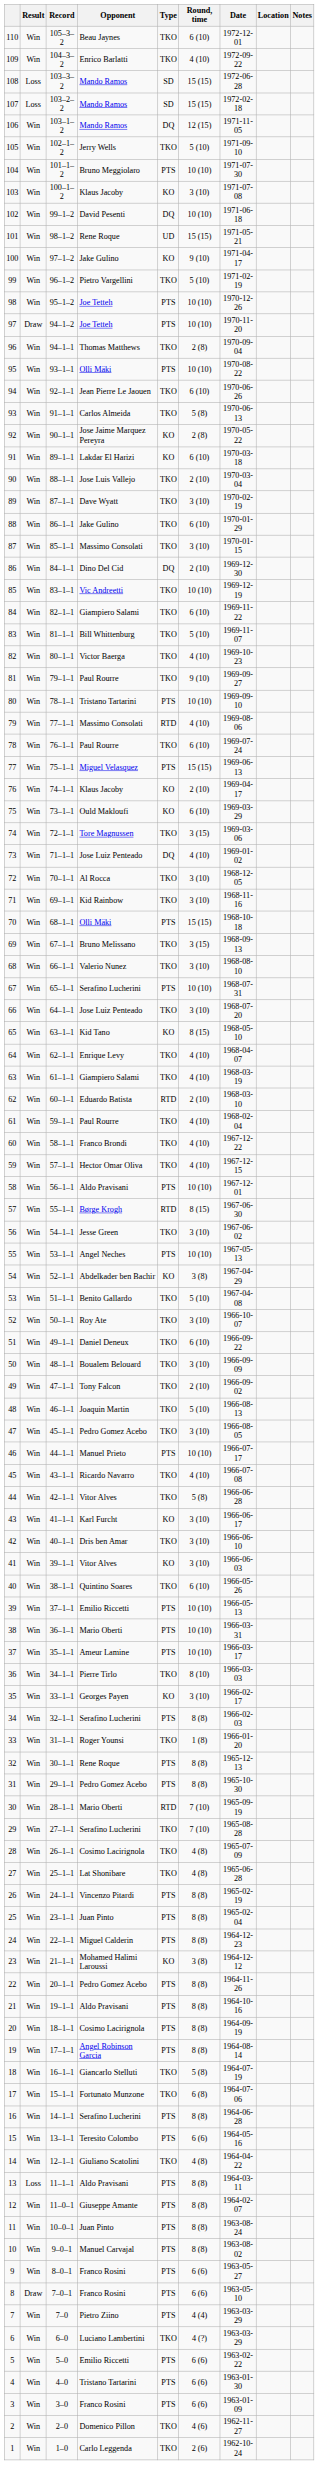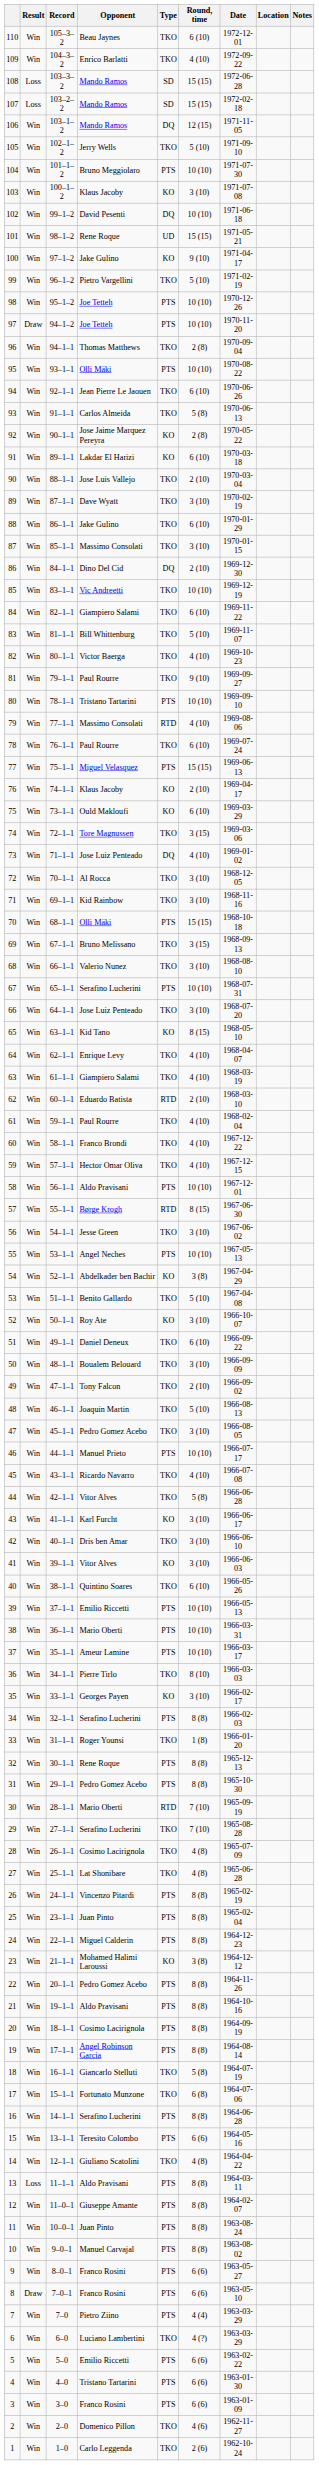(168, 1320) TKO -> (168, 1320) KO
